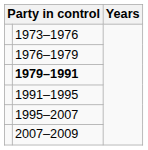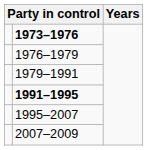(47, 34) normal -> (47, 34) bold
(47, 74) bold -> (47, 74) normal
(47, 94) normal -> (47, 94) bold
